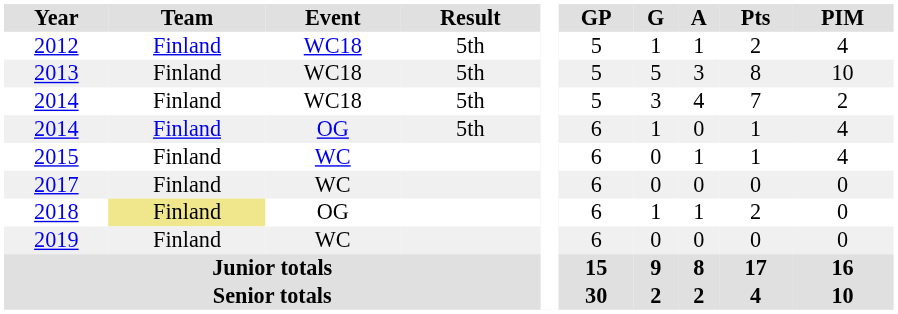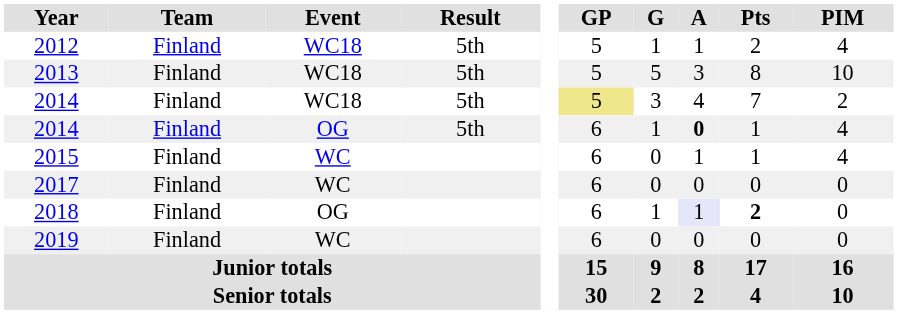(596, 101) no background -> (596, 101) khaki background
(699, 128) normal -> (699, 128) bold
(187, 212) khaki background -> (187, 212) no background
(699, 212) no background -> (699, 212) lavender background
(756, 212) normal -> (756, 212) bold
